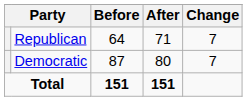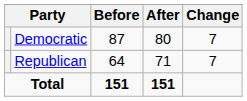rows swapped: (51, 61) <-> (50, 38)
